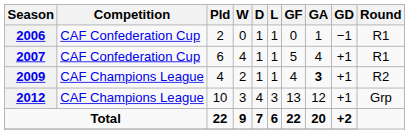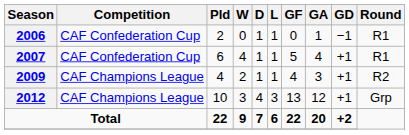(318, 77) bold -> (318, 77) normal
